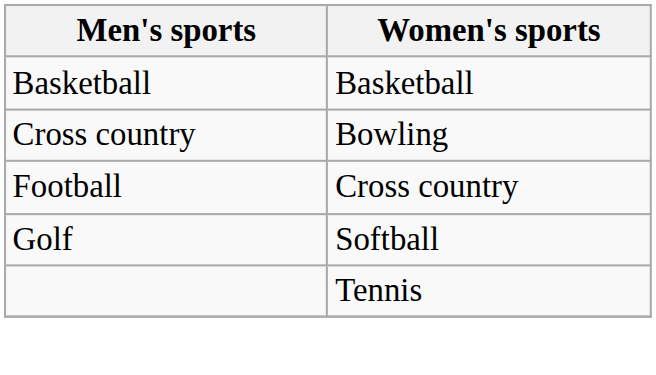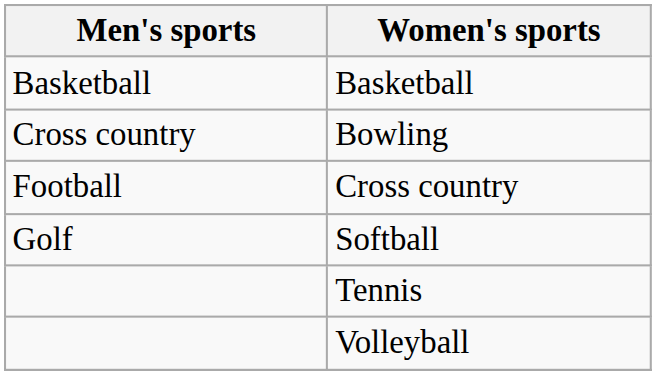+ row: (402, 342)
